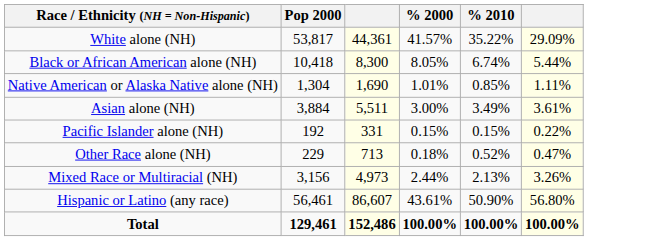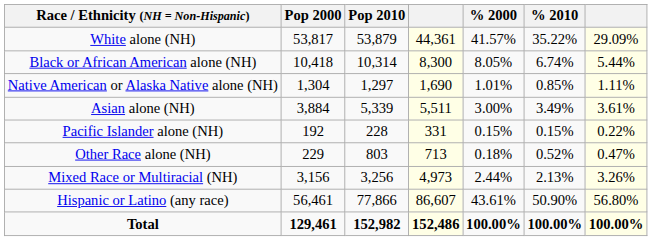+ column: (377, 16)
